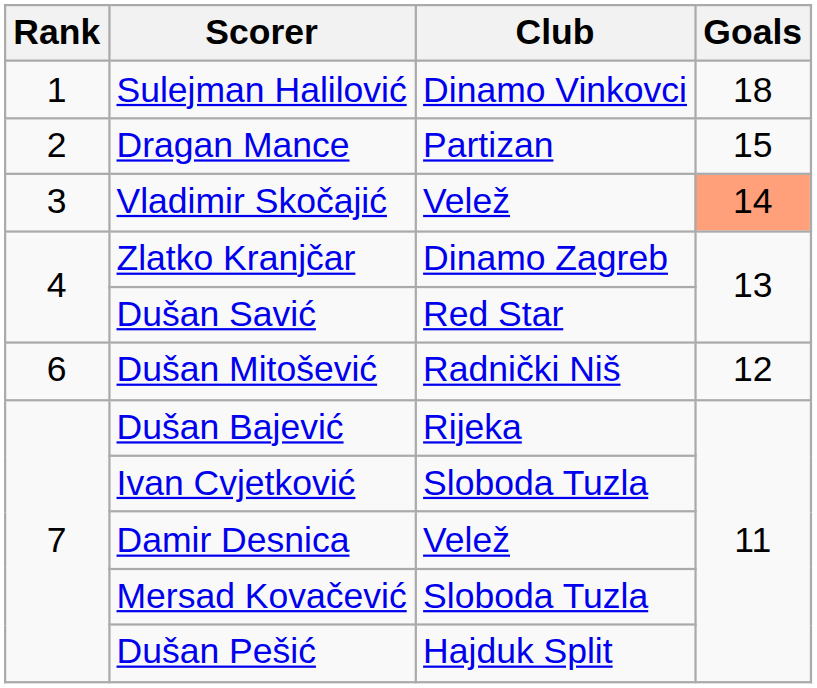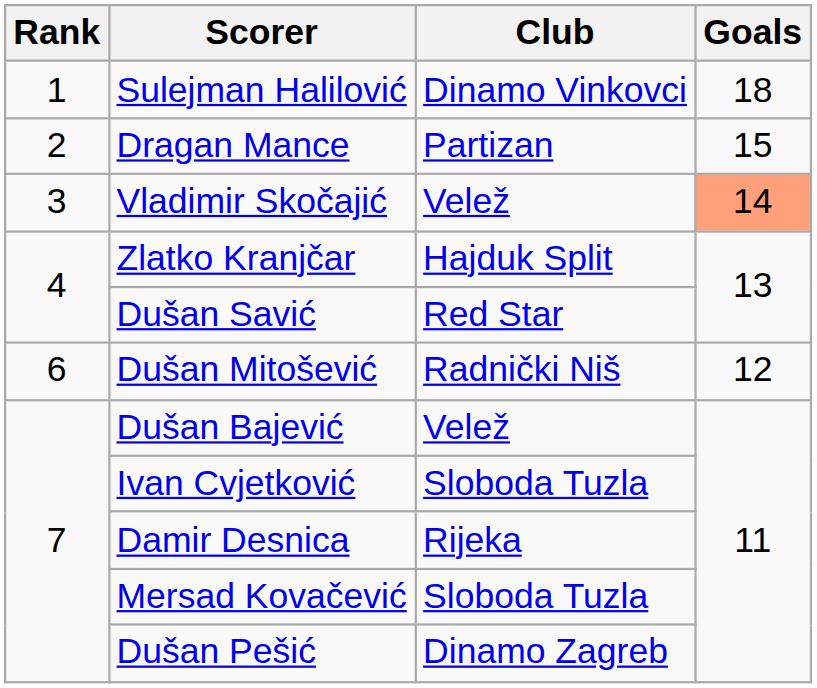(546, 257) Dinamo Zagreb -> (518, 257) Hajduk Split
(472, 426) Rijeka -> (467, 426) Velež
(467, 539) Velež -> (472, 539) Rijeka
(518, 652) Hajduk Split -> (546, 652) Dinamo Zagreb
